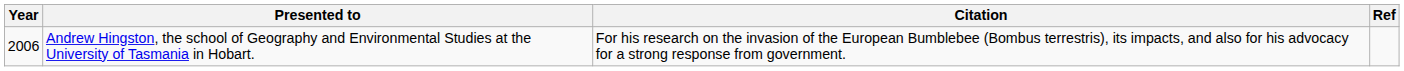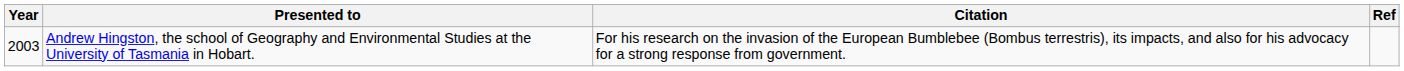(24, 46) 2006 -> (24, 46) 2003
